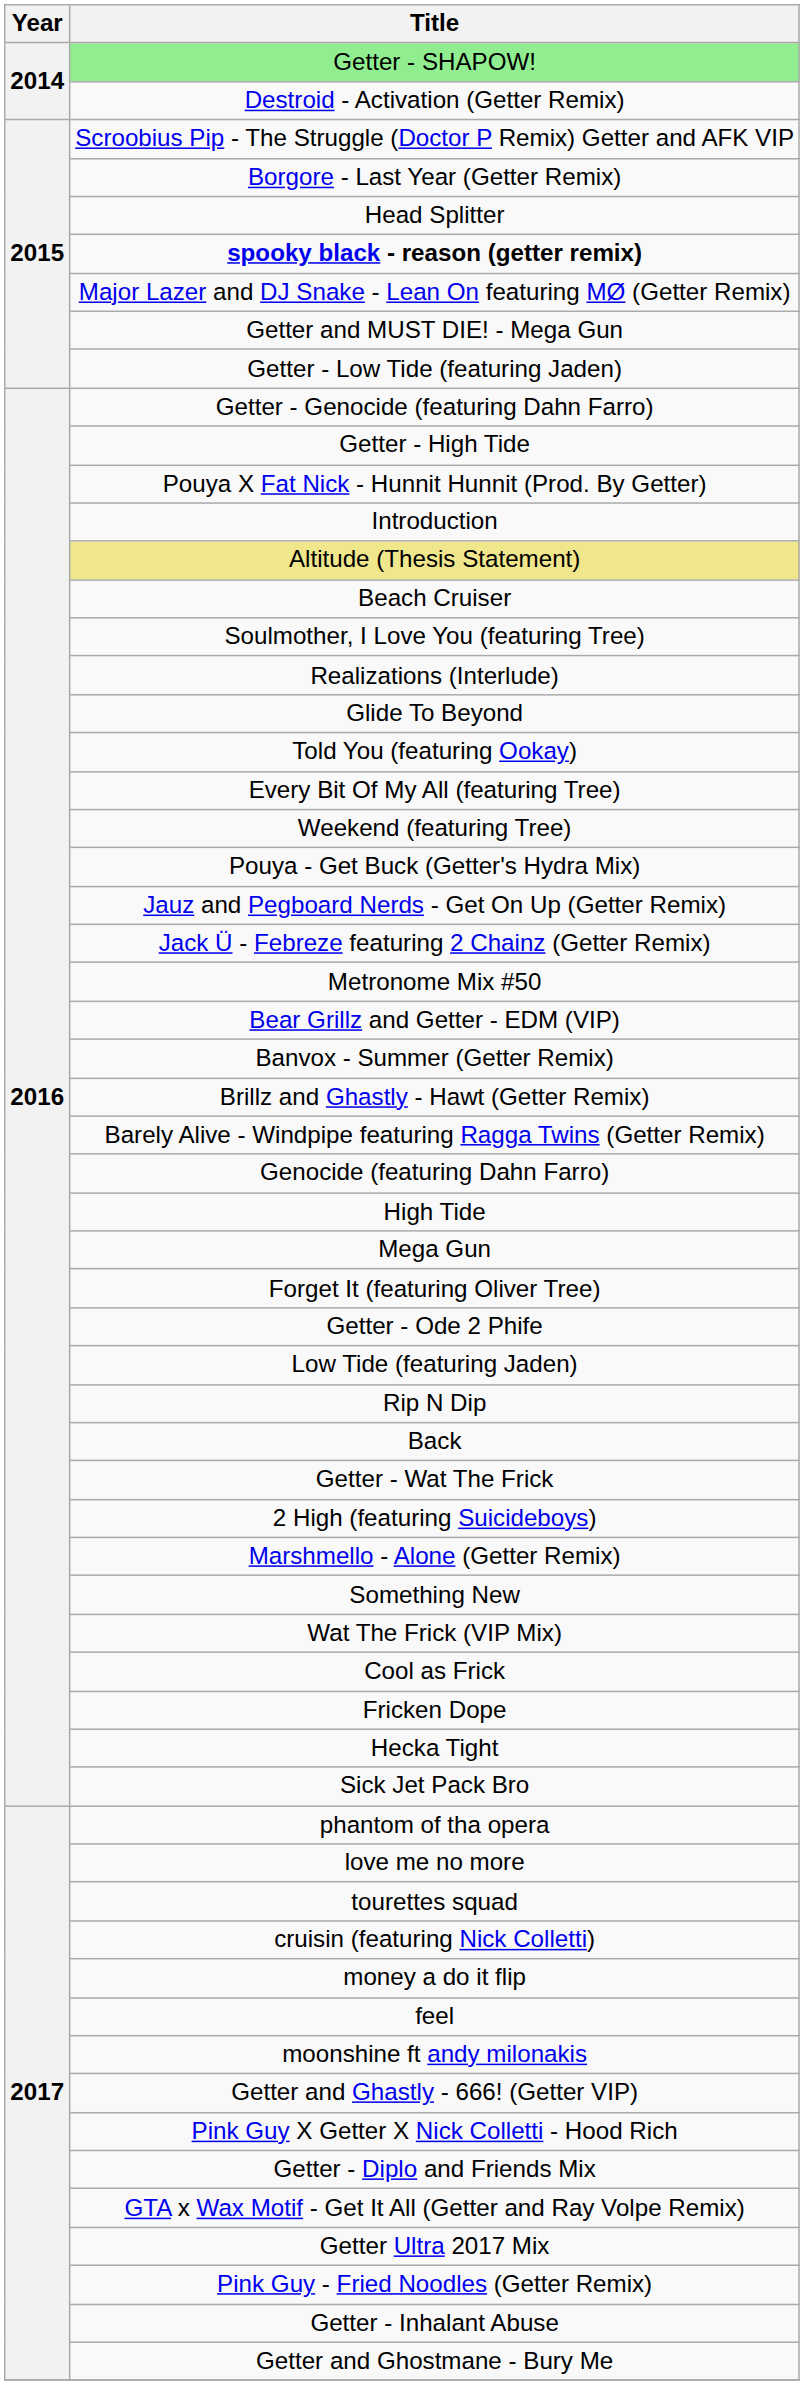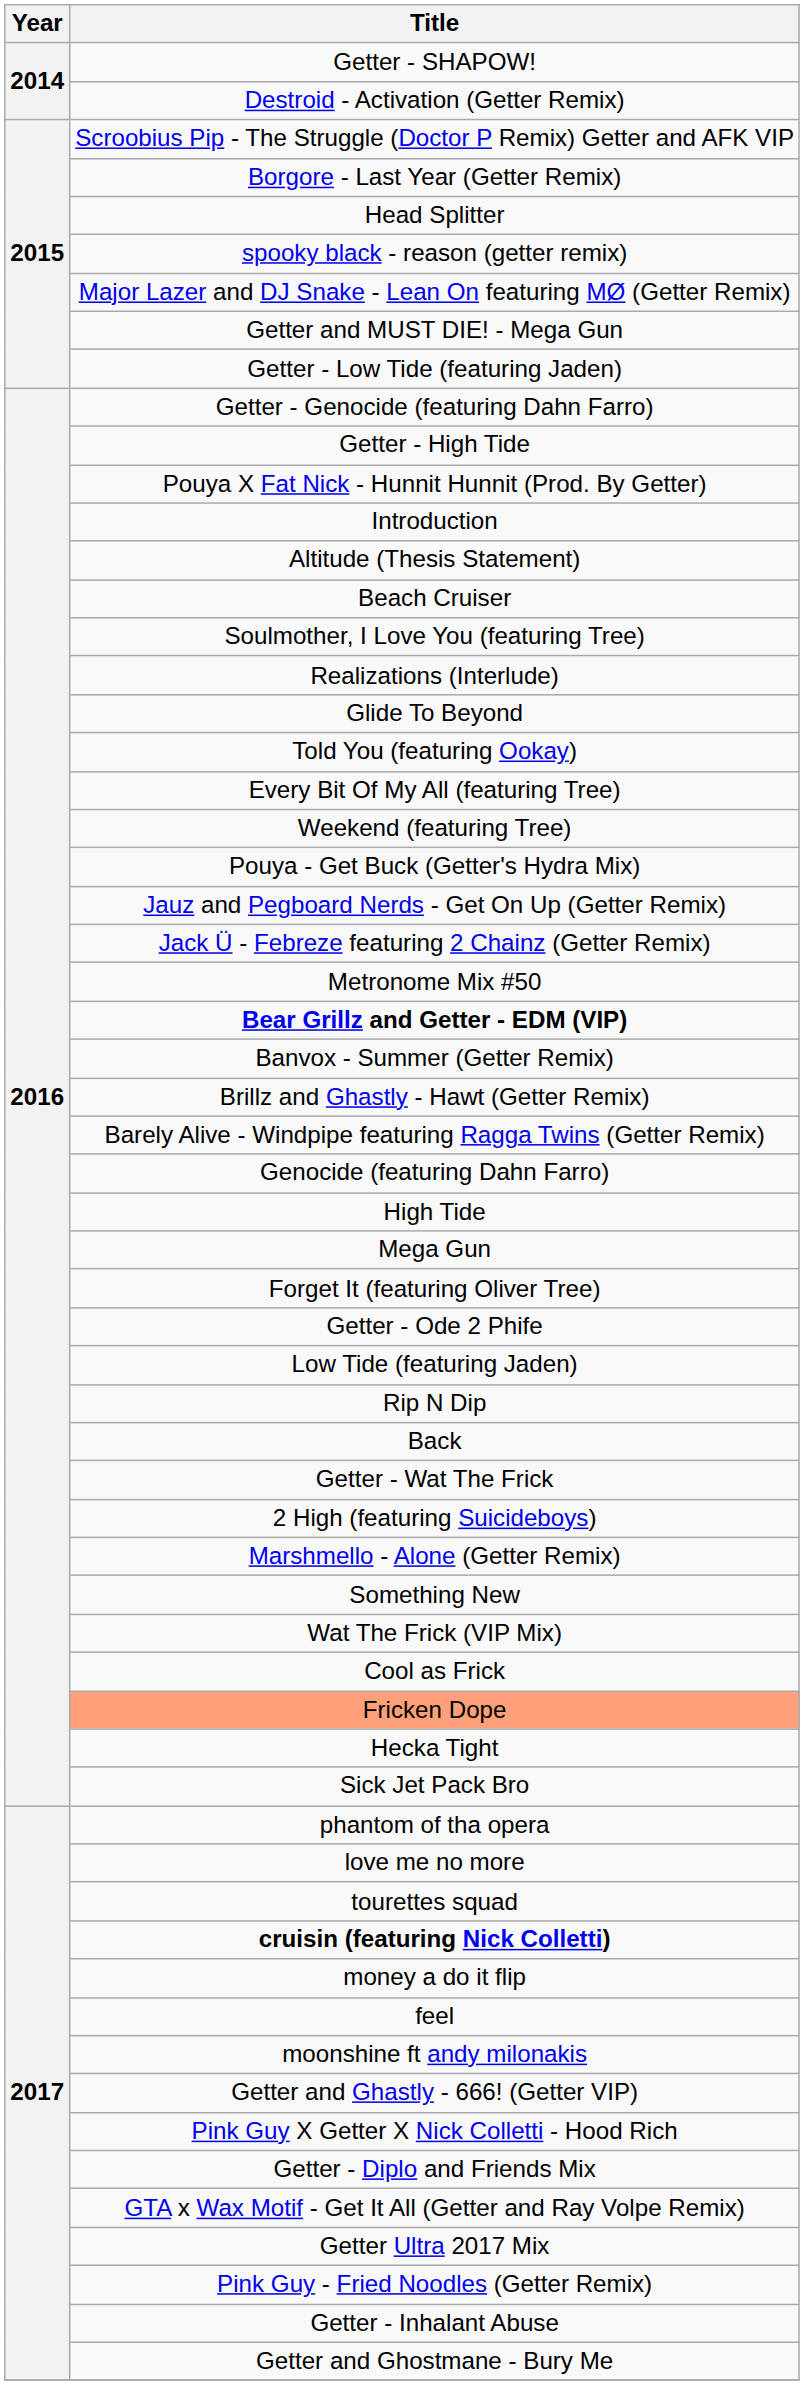(435, 61) lightgreen background -> (435, 61) no background
(435, 253) bold -> (435, 253) normal
(435, 560) khaki background -> (435, 560) no background
(435, 1019) normal -> (435, 1019) bold
(435, 1709) no background -> (435, 1709) lightsalmon background
(435, 1939) normal -> (435, 1939) bold
